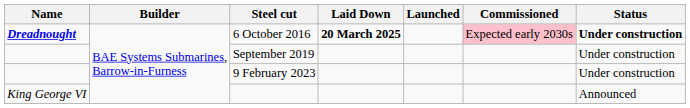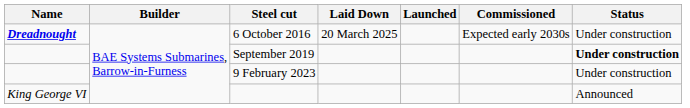(361, 34) bold -> (359, 34) normal
(519, 34) pink background -> (516, 34) no background
(630, 34) bold -> (623, 34) normal
(627, 53) normal -> (627, 53) bold
